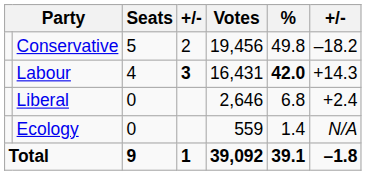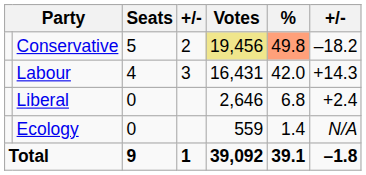(237, 45) no background -> (237, 45) khaki background
(288, 45) no background -> (288, 45) lightsalmon background
(186, 73) bold -> (186, 73) normal
(288, 73) bold -> (288, 73) normal
